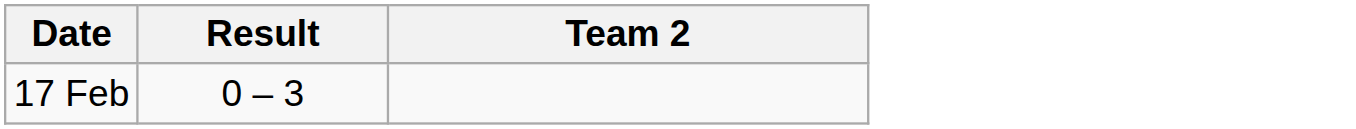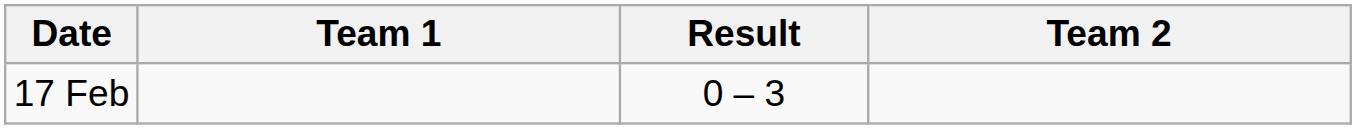+ column: (379, 33)
